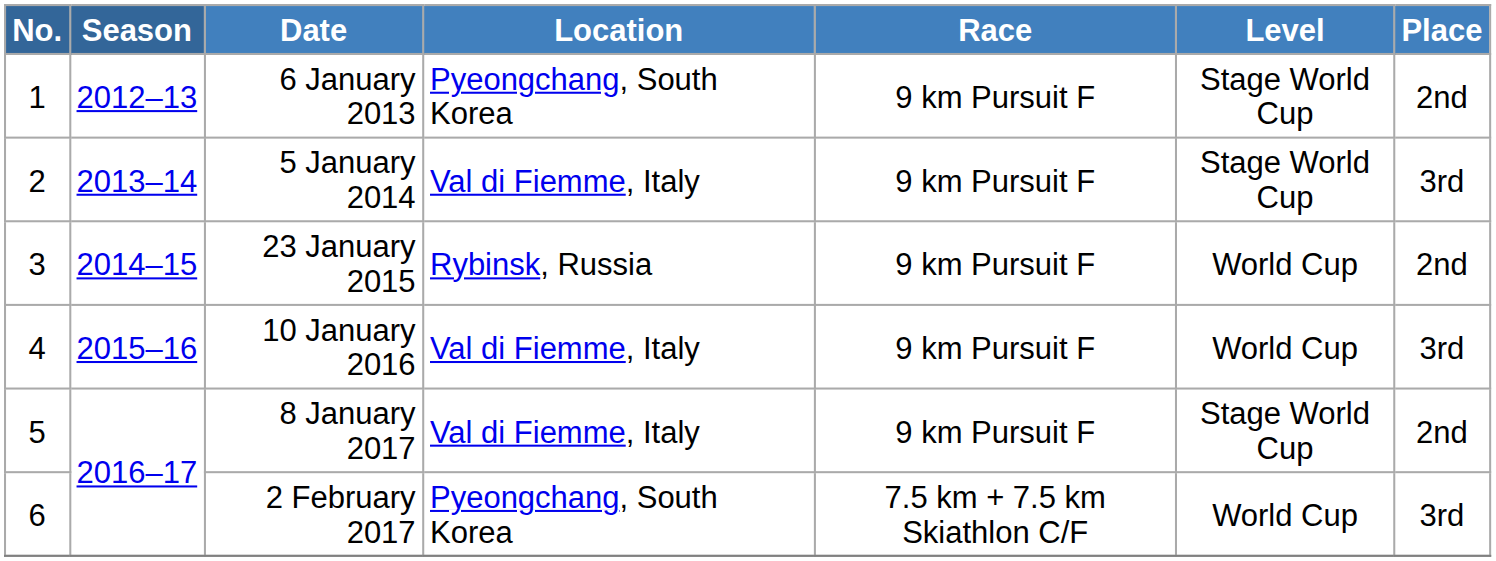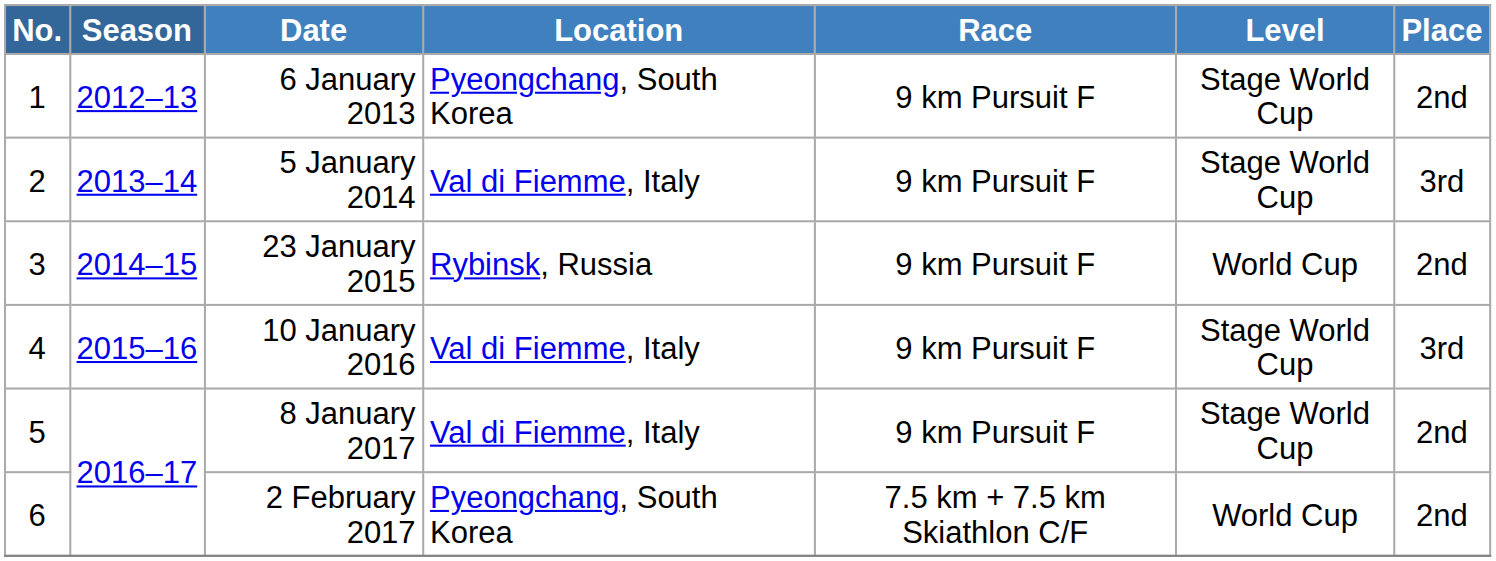(1285, 347) World Cup -> (1285, 347) Stage World Cup
(1442, 515) 3rd -> (1442, 515) 2nd
